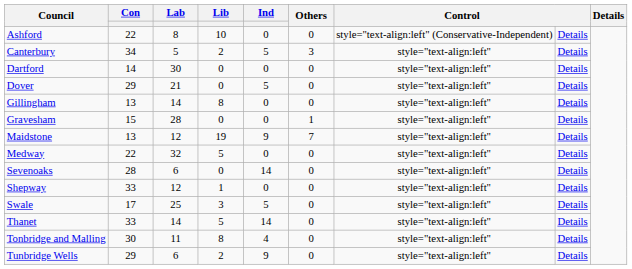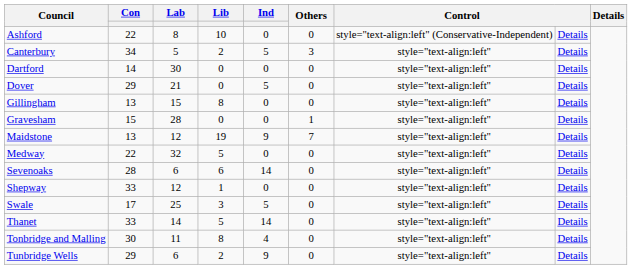(176, 102) 14 -> (176, 102) 15
(221, 170) 0 -> (221, 170) 6
